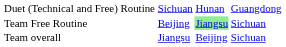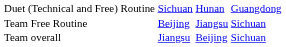(212, 23) lightgreen background -> (212, 23) no background
